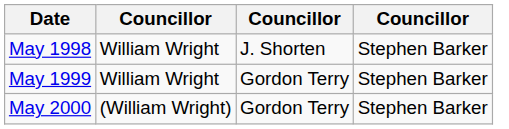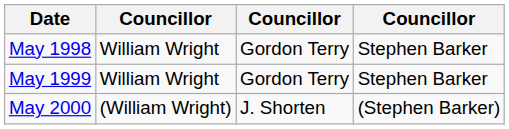(283, 49) J. Shorten -> (295, 49) Gordon Terry
(295, 108) Gordon Terry -> (283, 108) J. Shorten
(423, 108) Stephen Barker -> (429, 108) (Stephen Barker)
